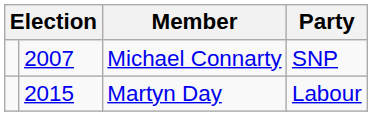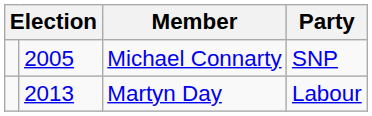(49, 57) 2007 -> (49, 57) 2005
(49, 93) 2015 -> (49, 93) 2013
